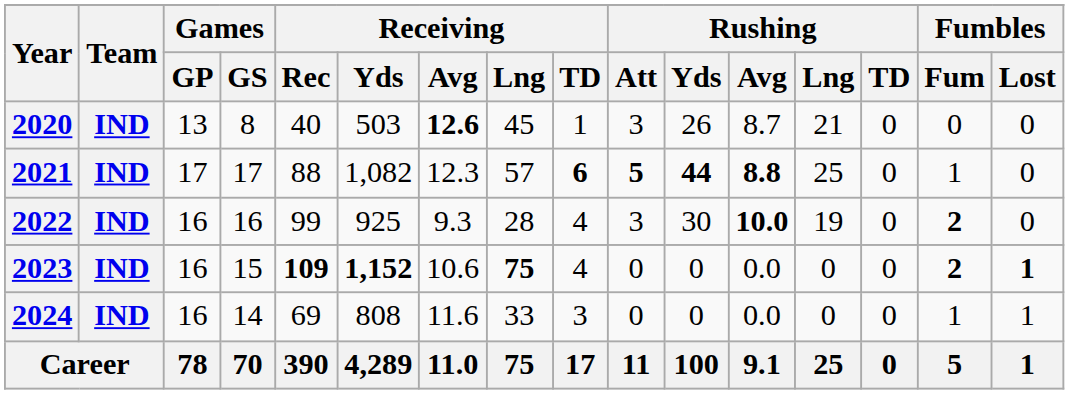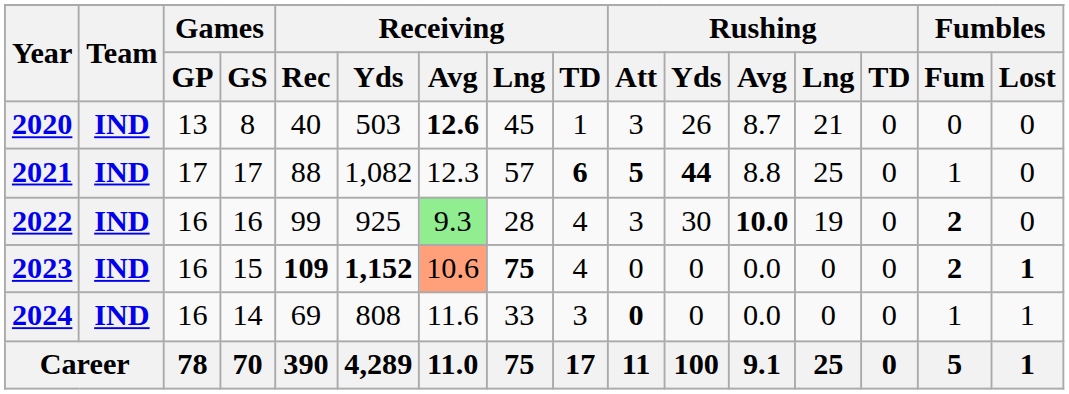(762, 172) bold -> (762, 172) normal
(453, 220) no background -> (453, 220) lightgreen background
(453, 268) no background -> (453, 268) lightsalmon background
(636, 316) normal -> (636, 316) bold
